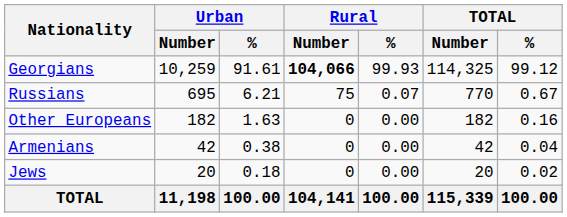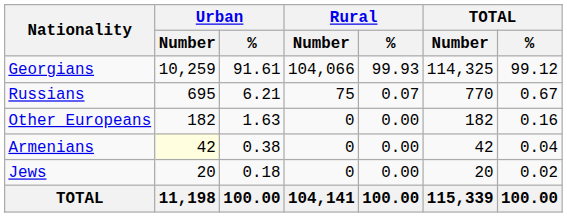(321, 69) bold -> (321, 69) normal
(206, 147) no background -> (206, 147) lightyellow background
